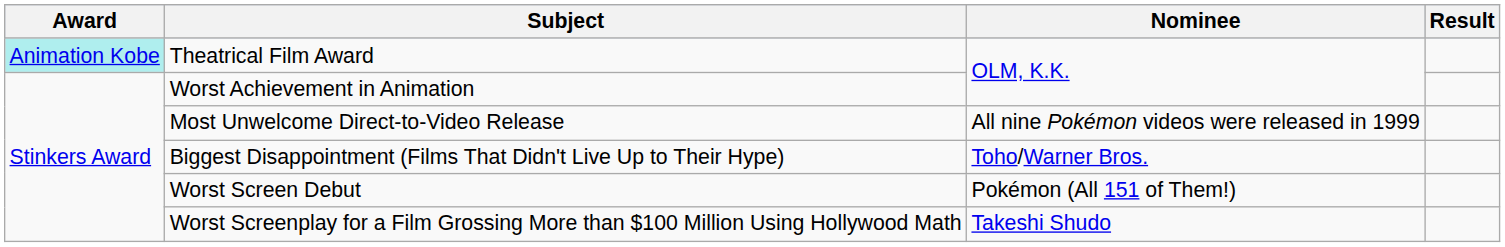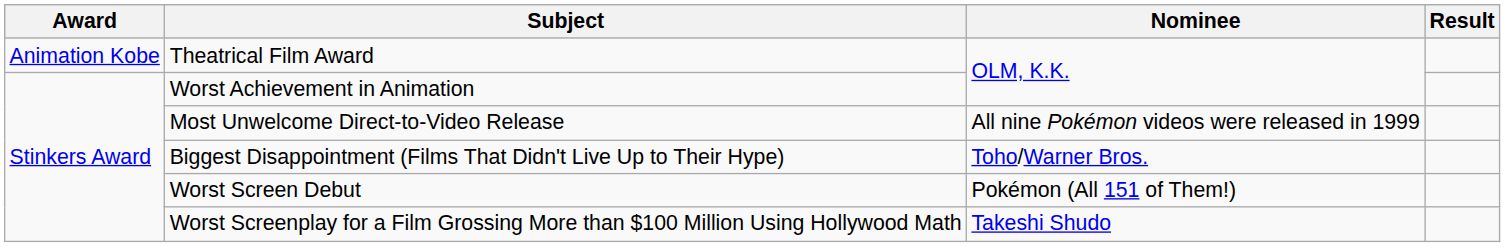(85, 55) paleturquoise background -> (85, 55) no background
